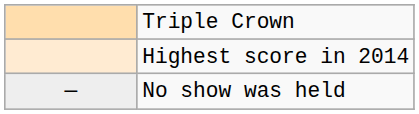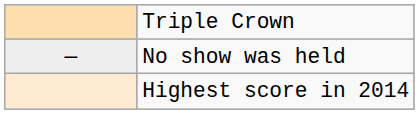rows swapped: (276, 57) <-> (244, 91)
